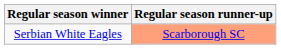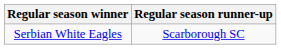(203, 34) lightsalmon background -> (203, 34) no background
